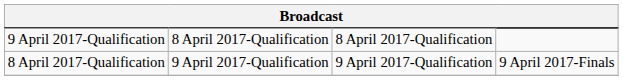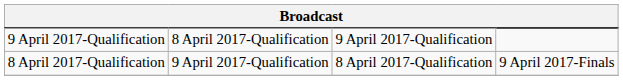(414, 39) 8 April 2017-Qualification -> (414, 39) 9 April 2017-Qualification
(414, 63) 9 April 2017-Qualification -> (414, 63) 8 April 2017-Qualification
